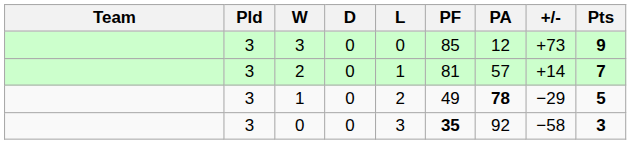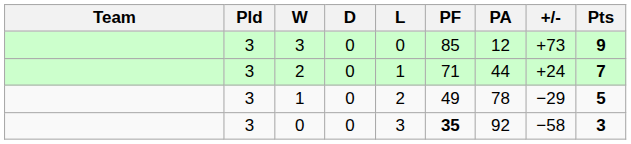(450, 71) 81 -> (450, 71) 71
(501, 71) 57 -> (501, 71) 44
(551, 71) +14 -> (551, 71) +24
(501, 98) bold -> (501, 98) normal
